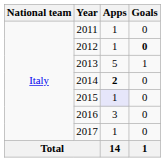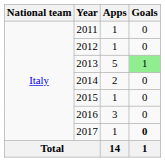(145, 47) bold -> (145, 47) normal
(145, 64) no background -> (145, 64) lightgreen background
(115, 81) bold -> (115, 81) normal
(115, 98) lavender background -> (115, 98) no background
(145, 132) normal -> (145, 132) bold
